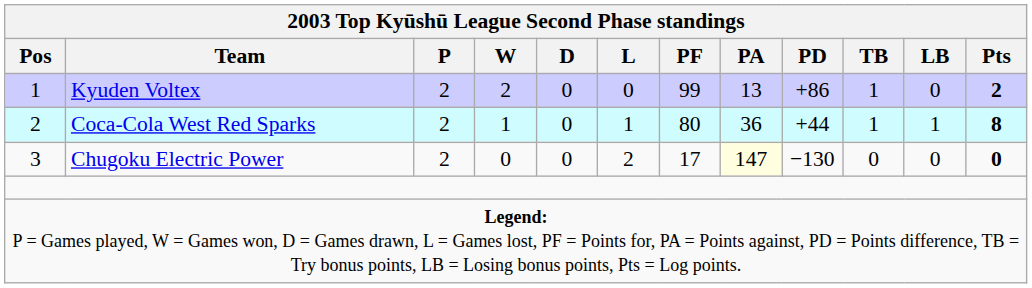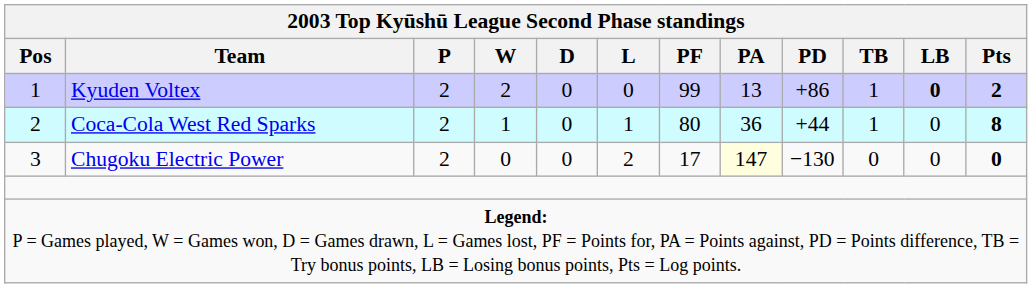(935, 90) normal -> (935, 90) bold
(935, 124) 1 -> (935, 124) 0
